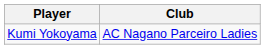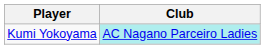(180, 34) no background -> (180, 34) paleturquoise background
